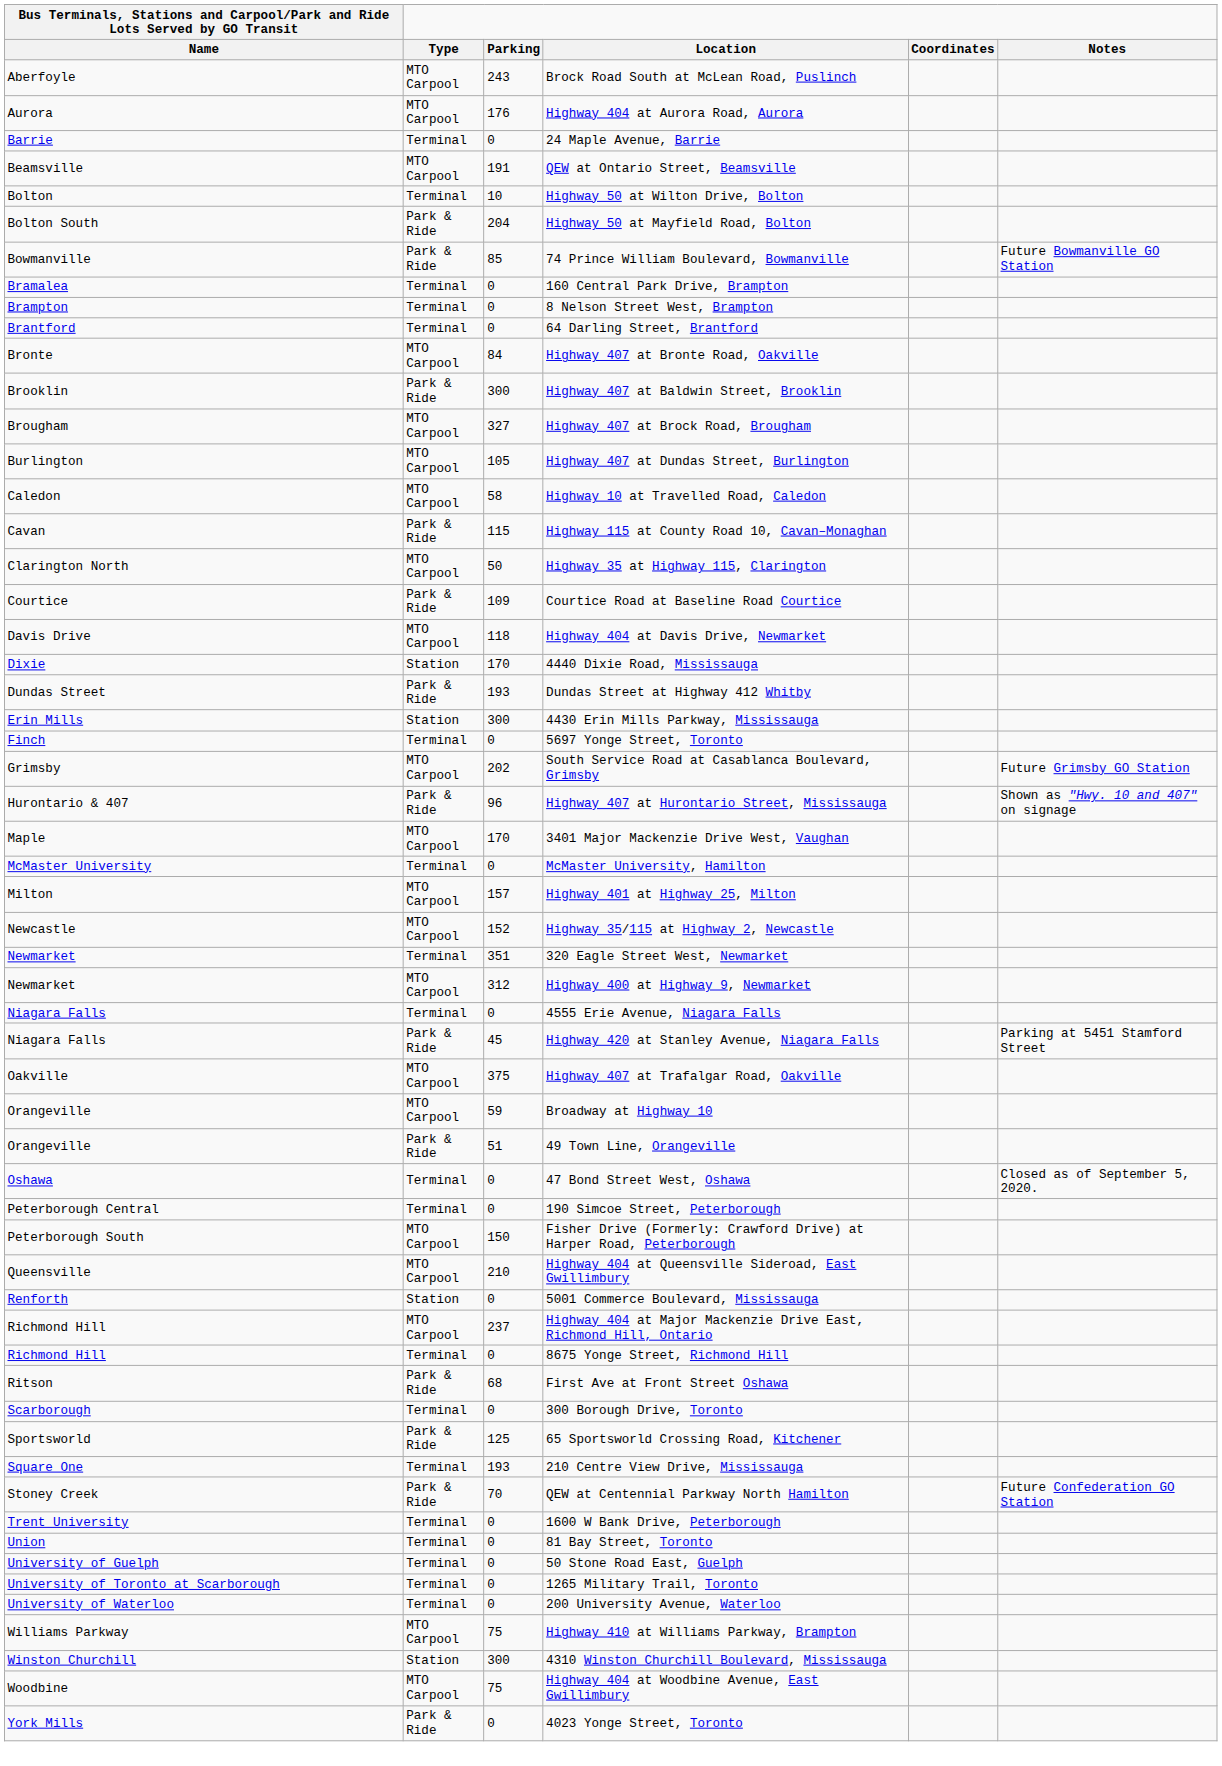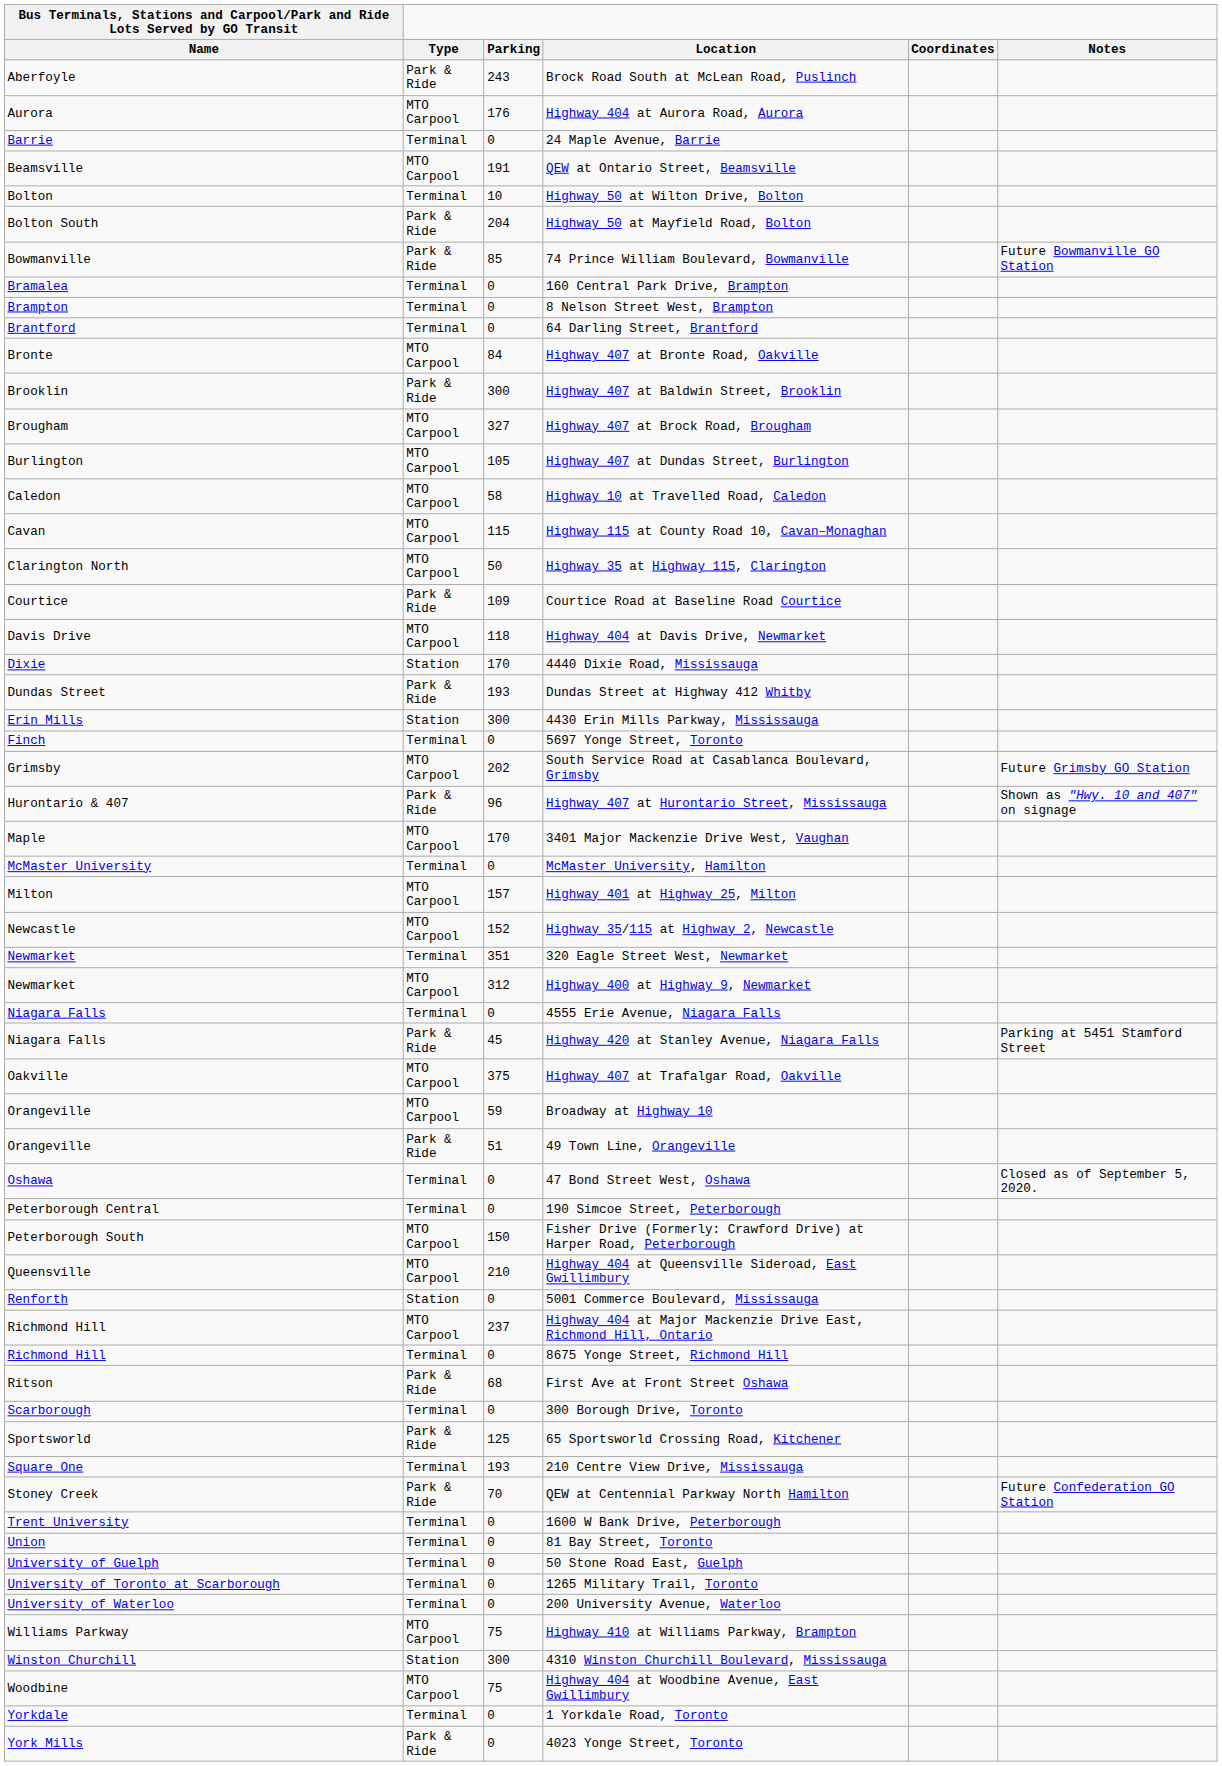(433, 78) MTO Carpool -> (429, 78) Park & Ride
(429, 531) Park & Ride -> (433, 531) MTO Carpool
+ row: (637, 1716)
